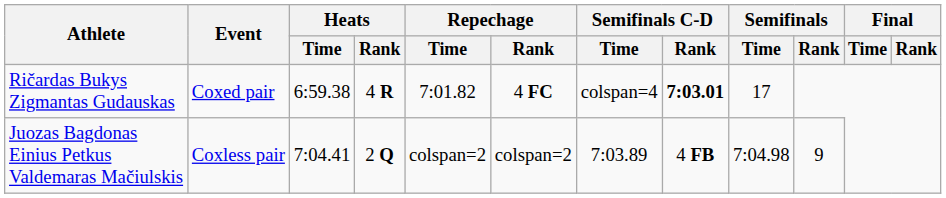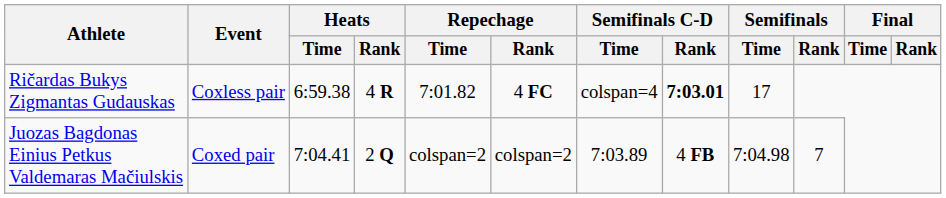(233, 91) Coxed pair -> (238, 91) Coxless pair
(238, 155) Coxless pair -> (233, 155) Coxed pair
(819, 155) 9 -> (819, 155) 7
